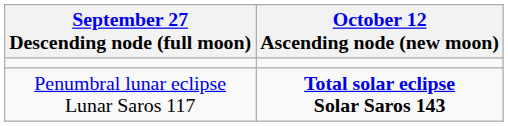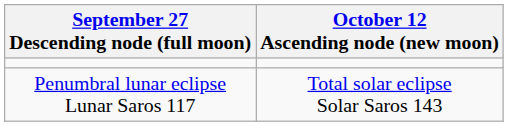(380, 94) bold -> (380, 94) normal
